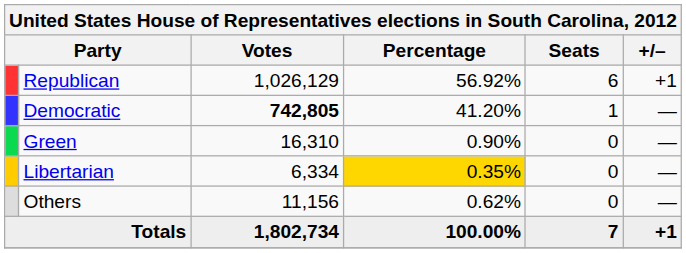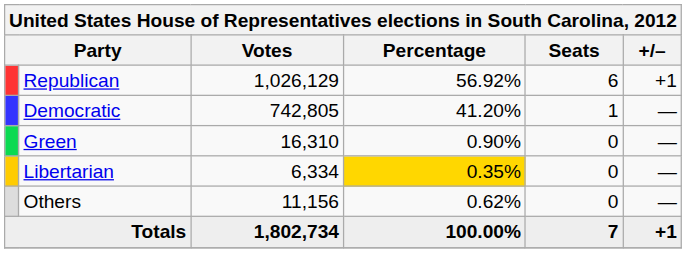(304, 111) bold -> (304, 111) normal
